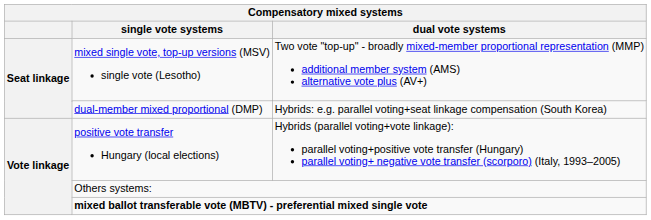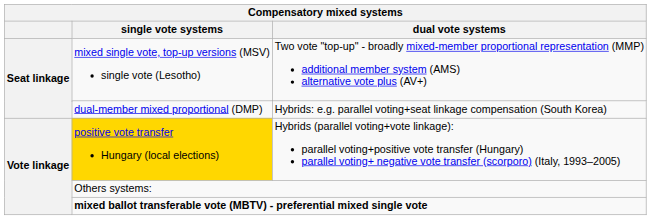(172, 144) no background -> (172, 144) gold background
